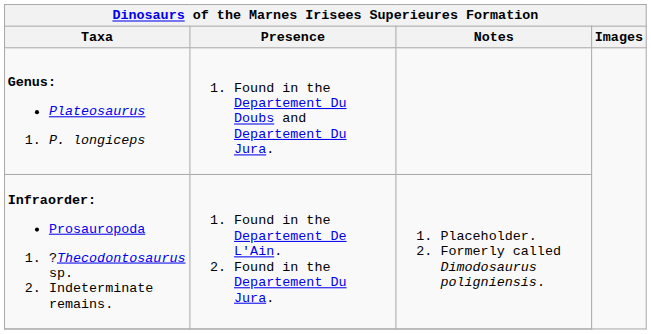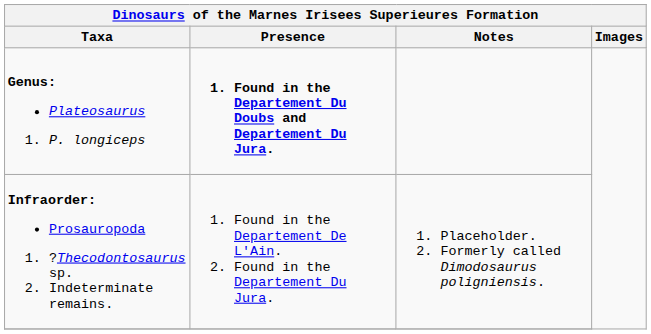(293, 119) normal -> (293, 119) bold
